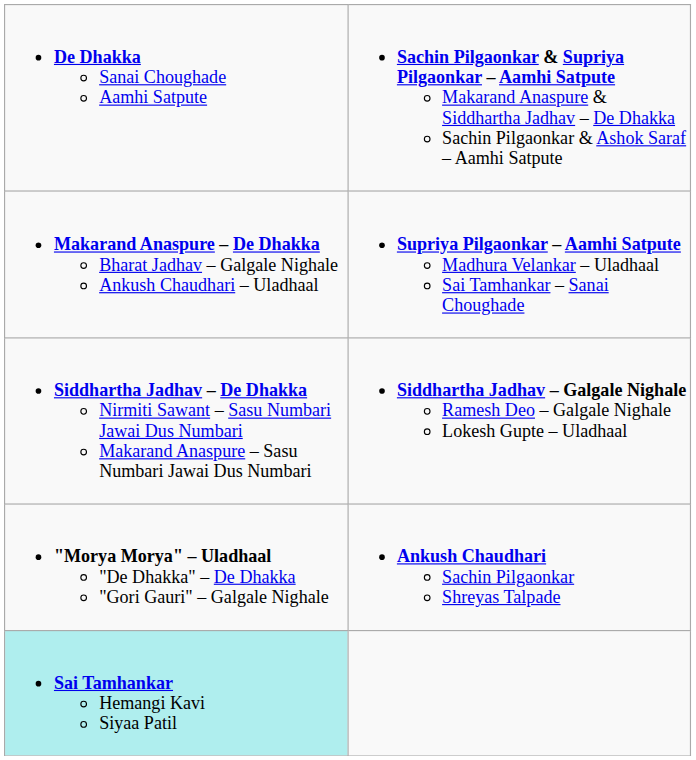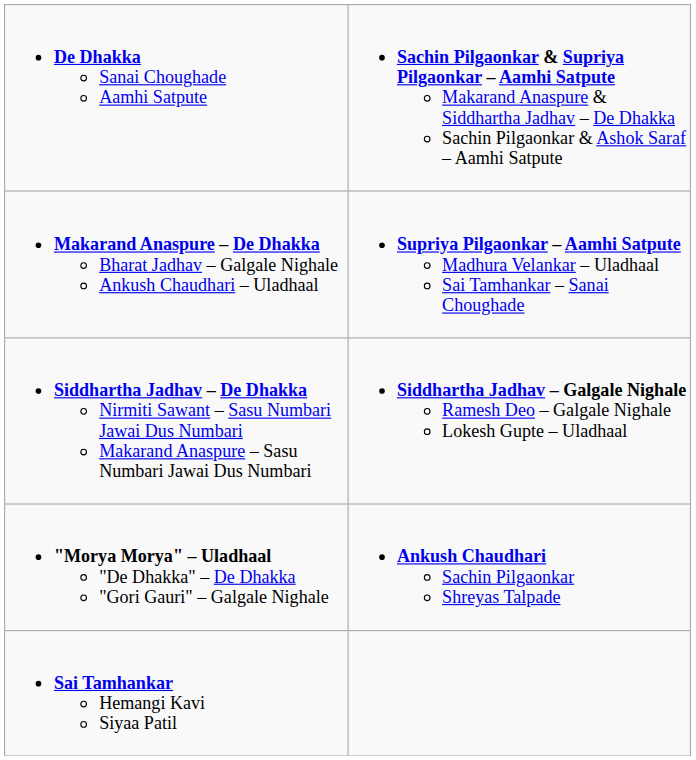(176, 703) paleturquoise background -> (176, 703) no background
